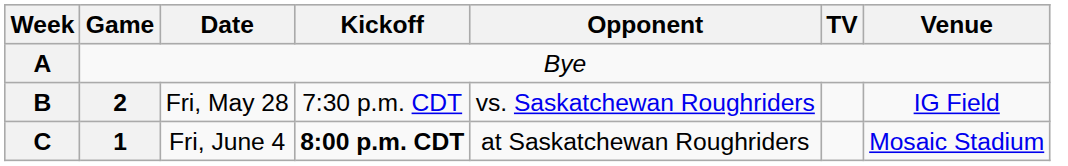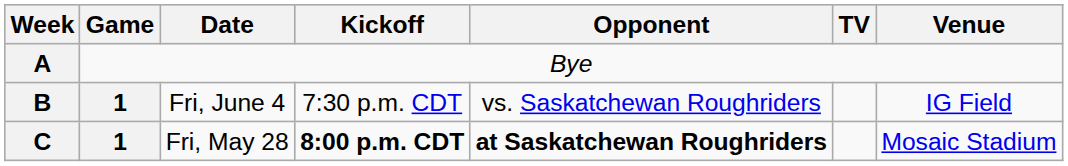(120, 102) 2 -> (120, 102) 1
(227, 102) Fri, May 28 -> (227, 102) Fri, June 4
(227, 141) Fri, June 4 -> (227, 141) Fri, May 28
(645, 141) normal -> (651, 141) bold
